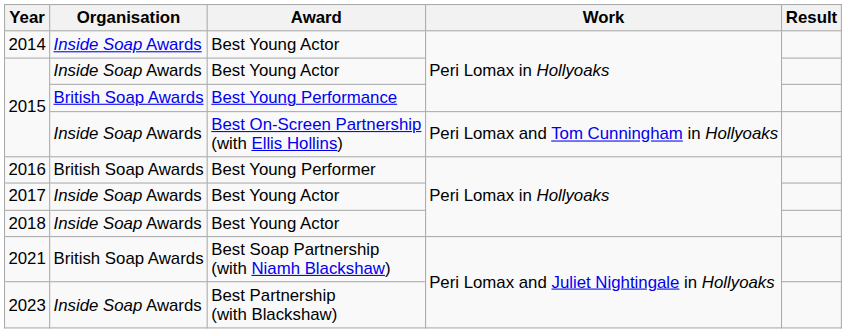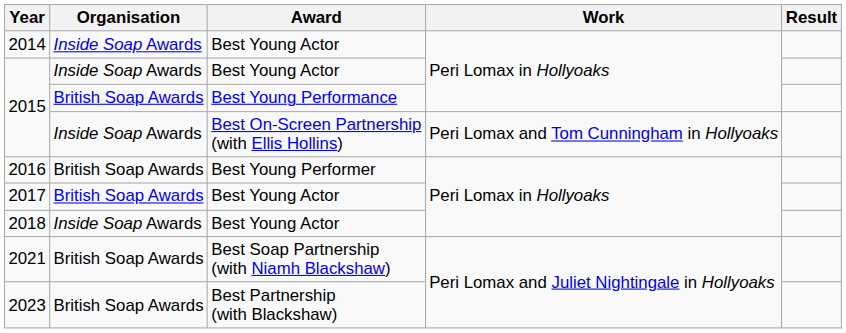(128, 196) Inside Soap Awards -> (129, 196) British Soap Awards
(128, 304) Inside Soap Awards -> (129, 304) British Soap Awards
